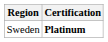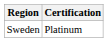(65, 29) bold -> (63, 29) normal
